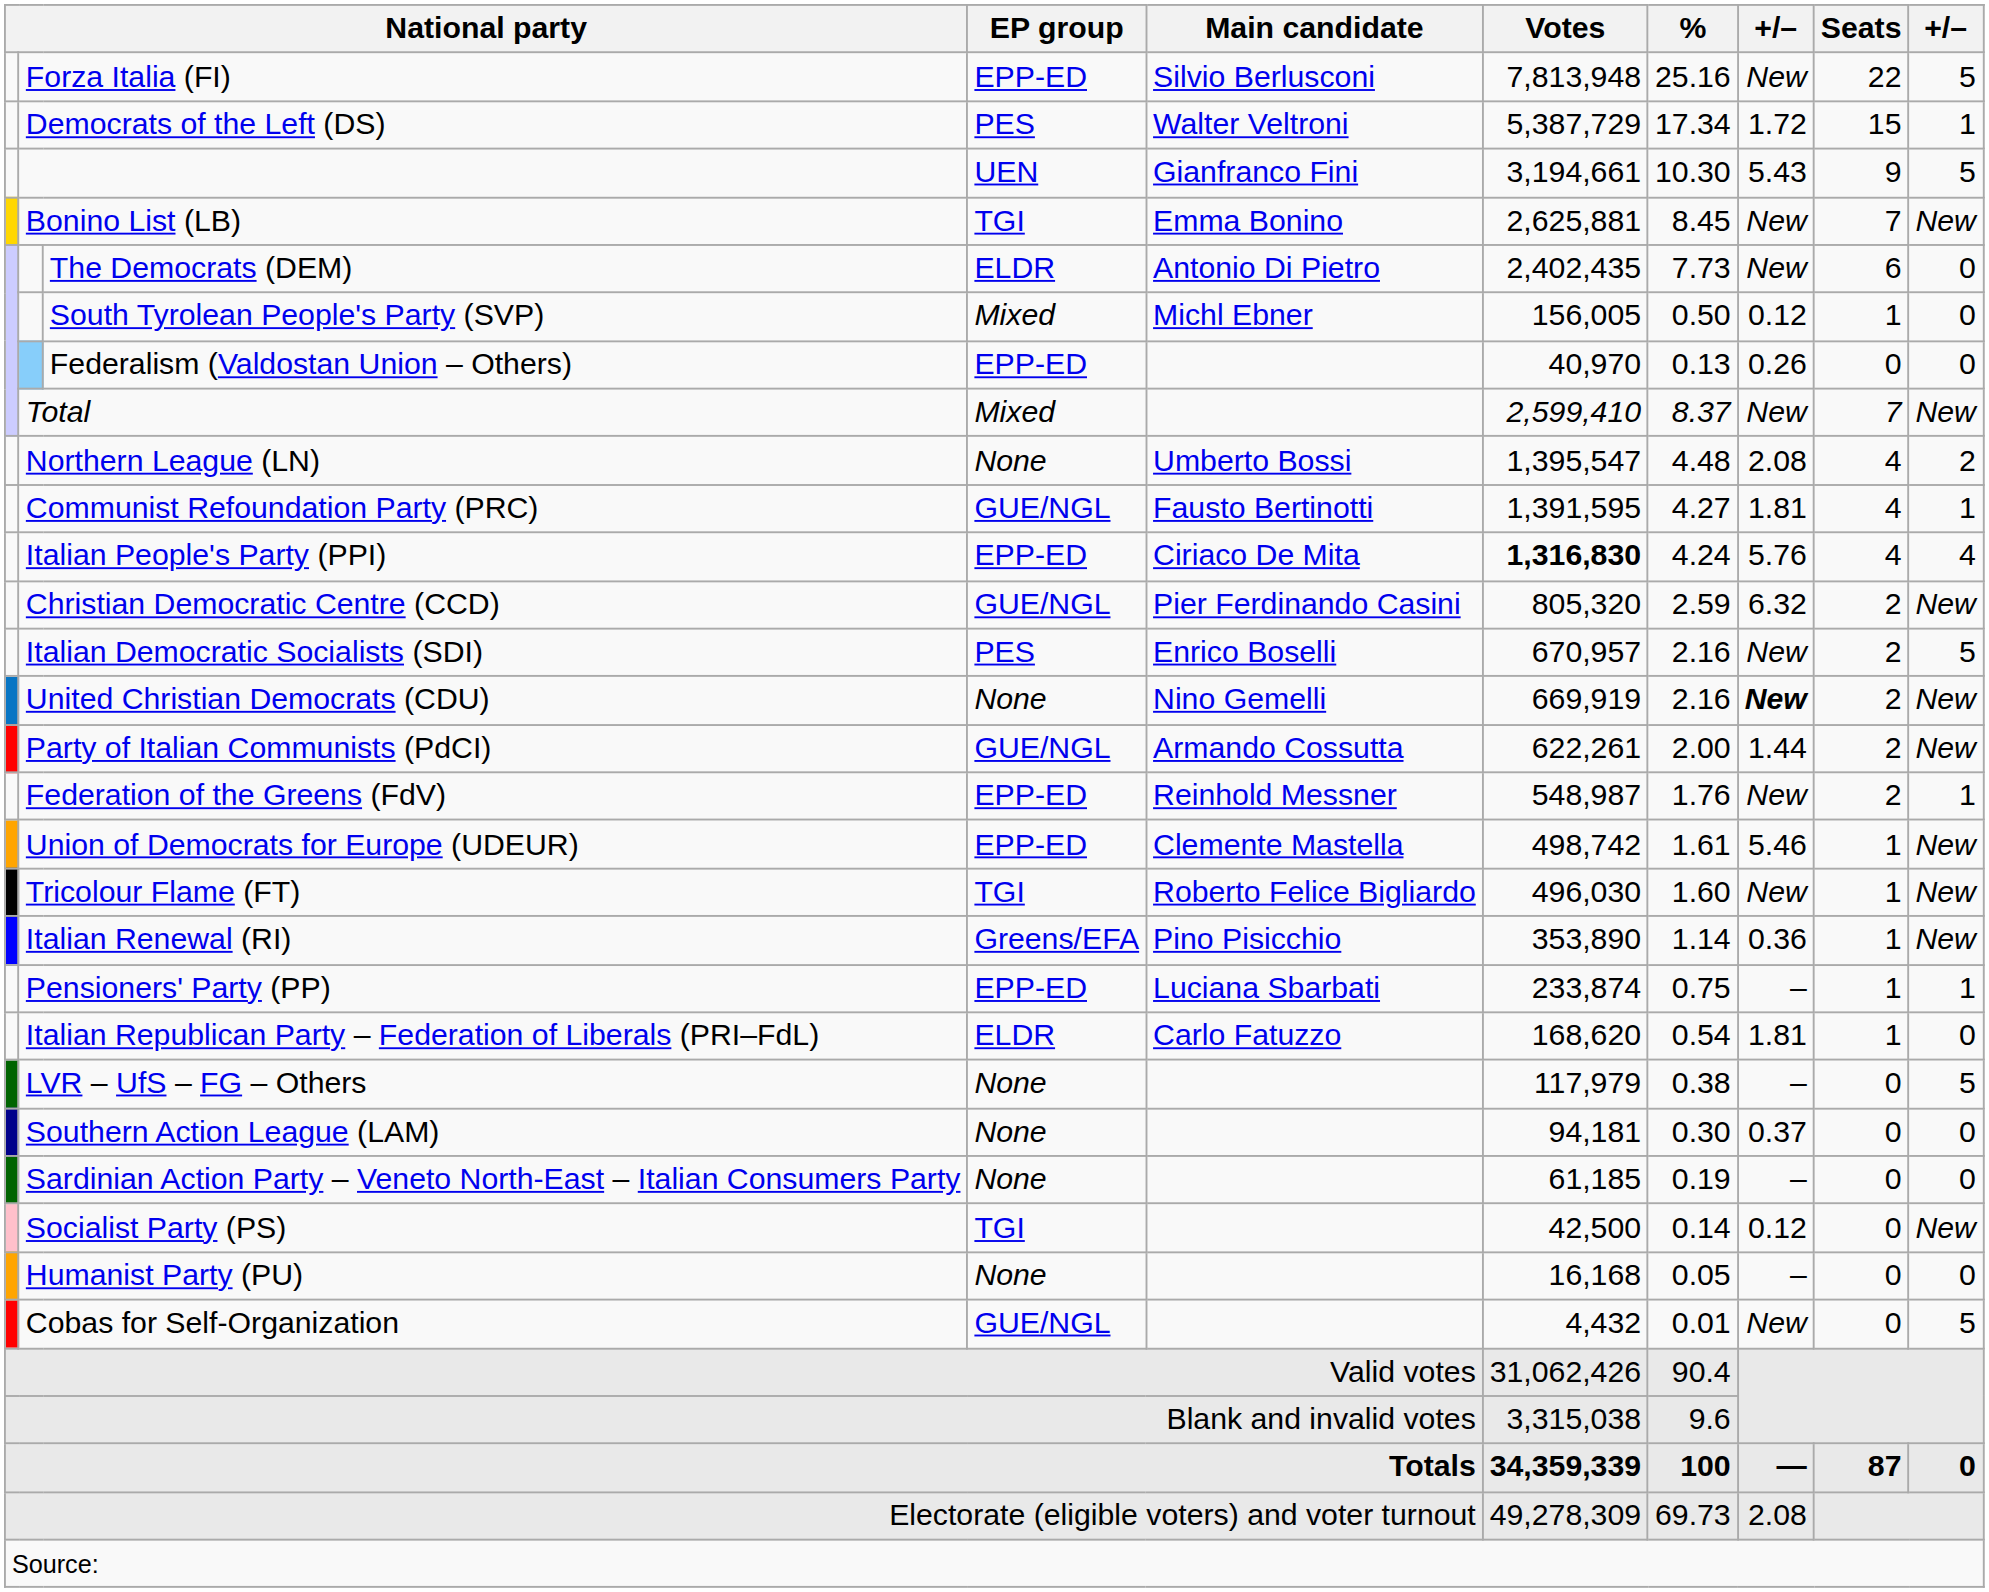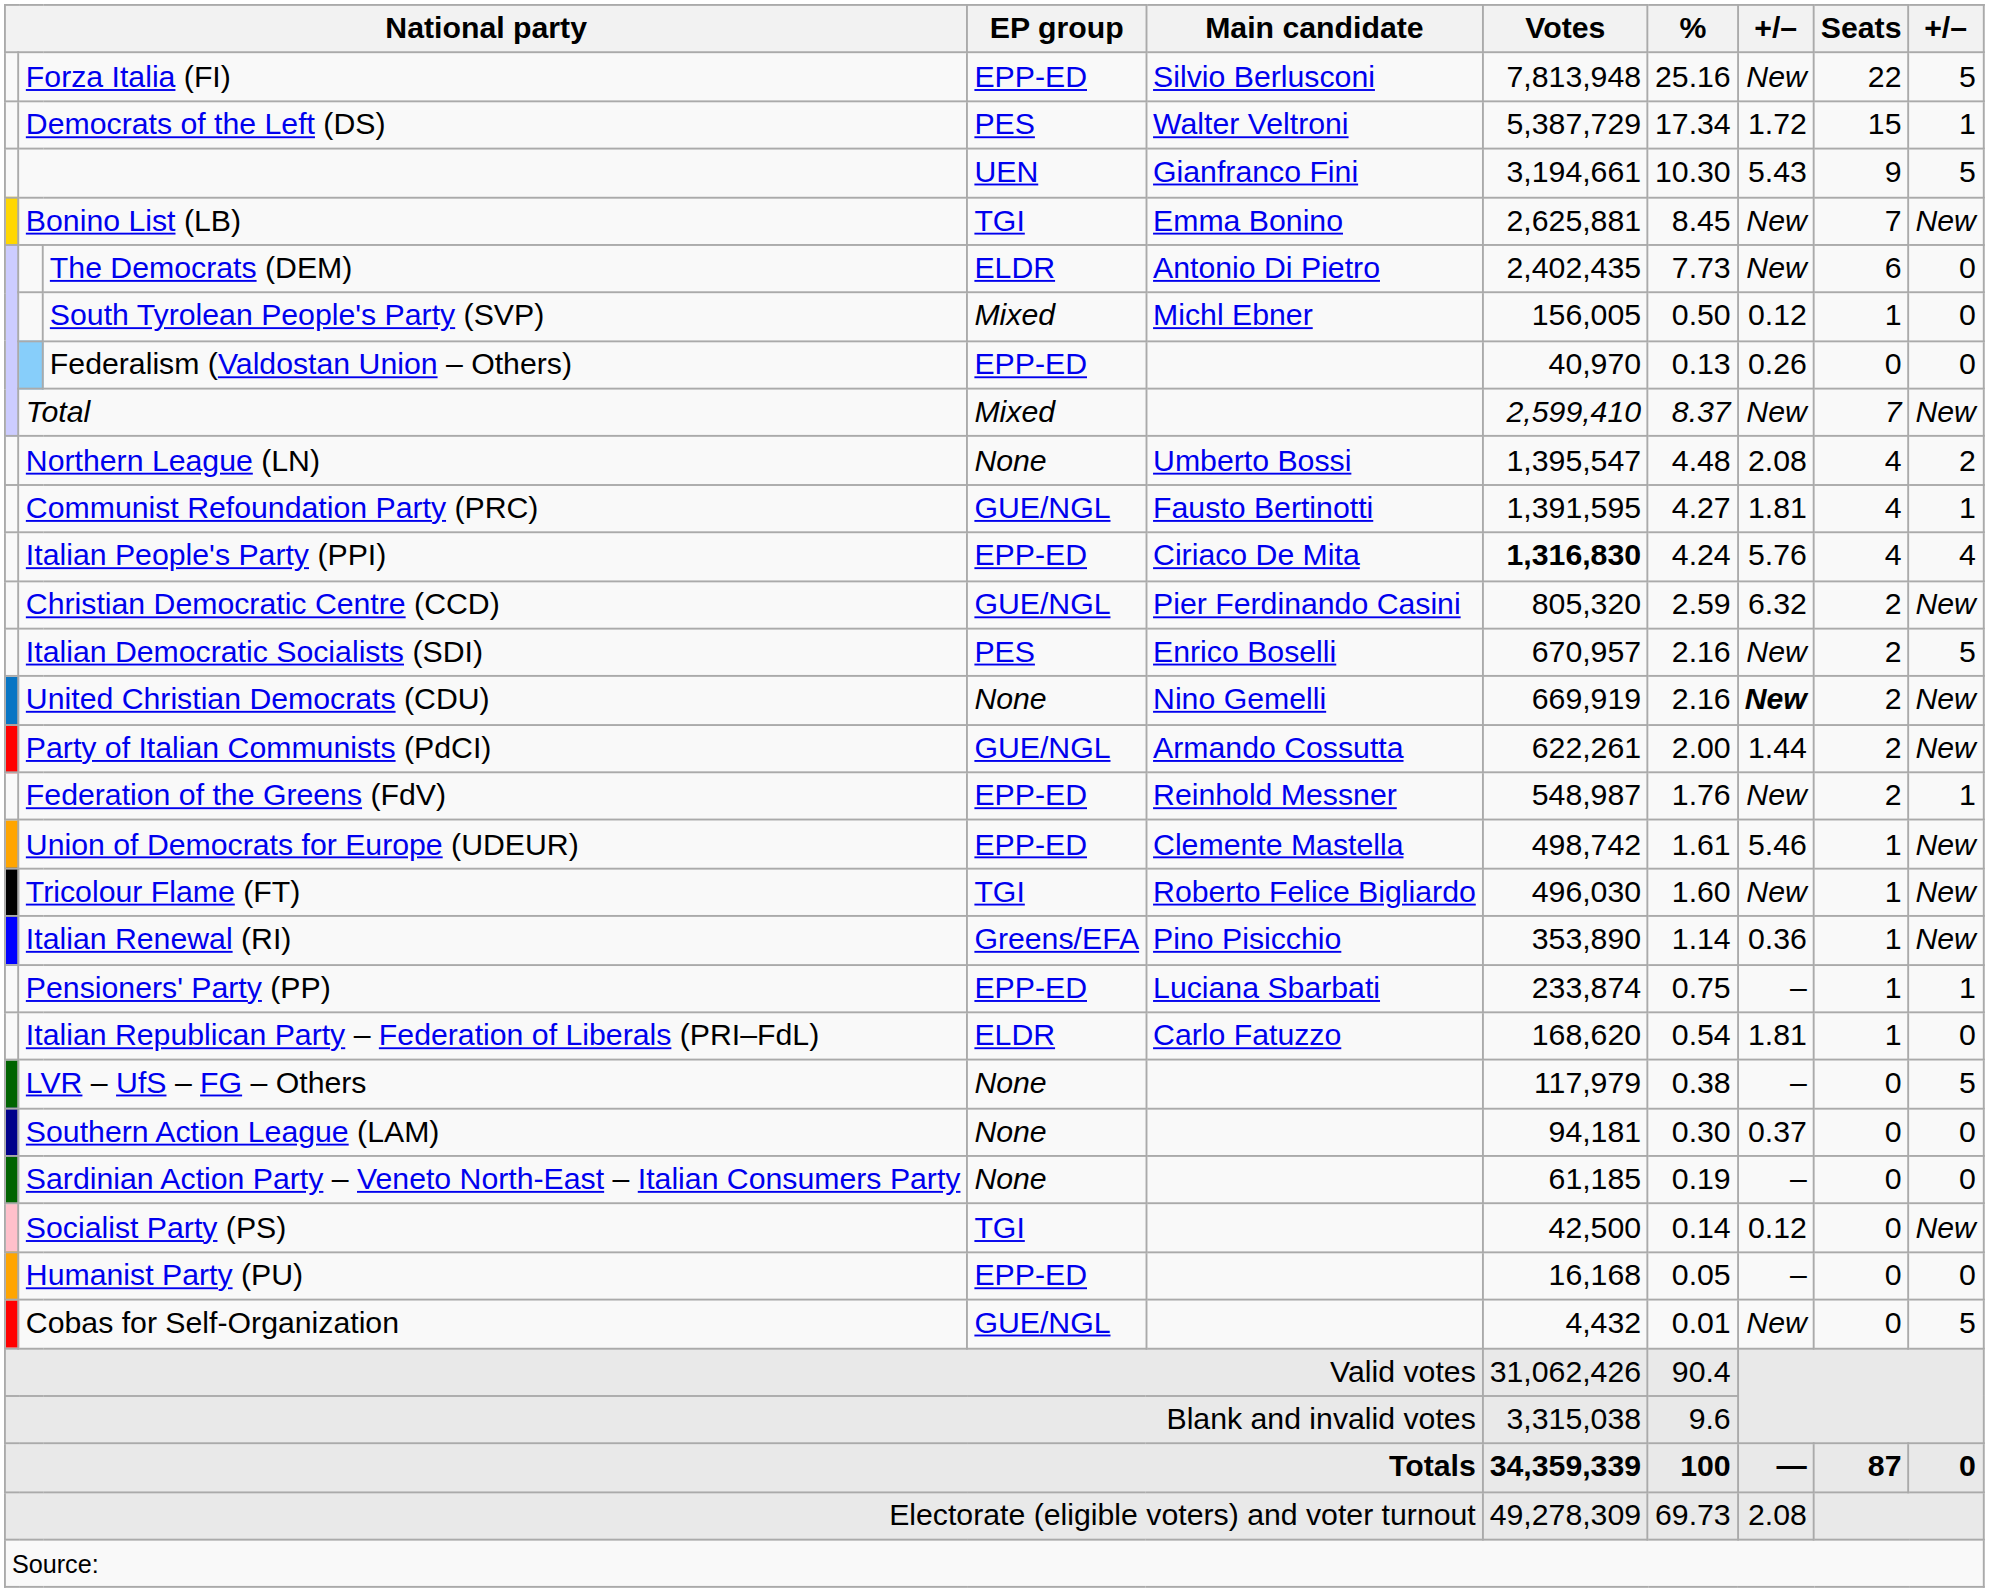(1011, 1275) None -> (1031, 1275) EPP-ED
